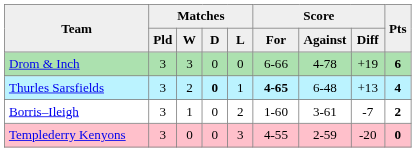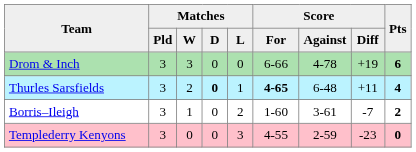(368, 87) +13 -> (368, 87) +11
(368, 135) -20 -> (368, 135) -23
